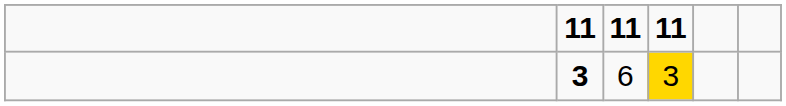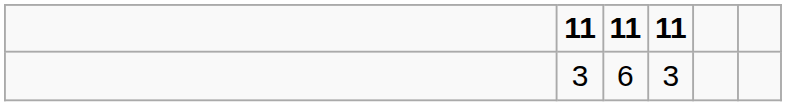(580, 75) bold -> (580, 75) normal
(671, 75) gold background -> (671, 75) no background
